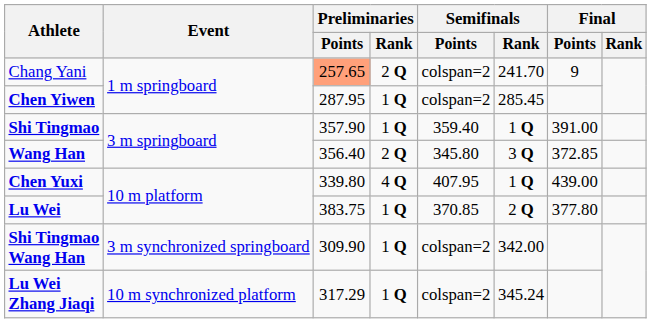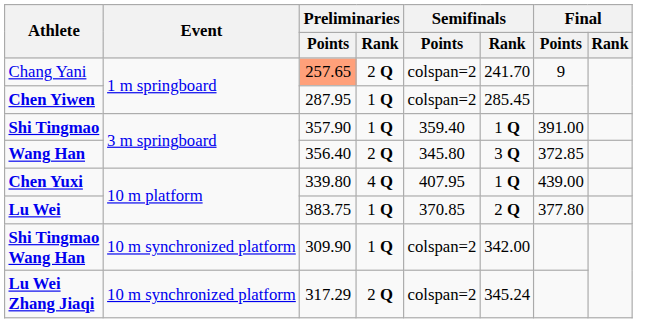(208, 247) 3 m synchronized springboard -> (201, 247) 10 m synchronized platform
(394, 294) 1 Q -> (380, 294) 2 Q
